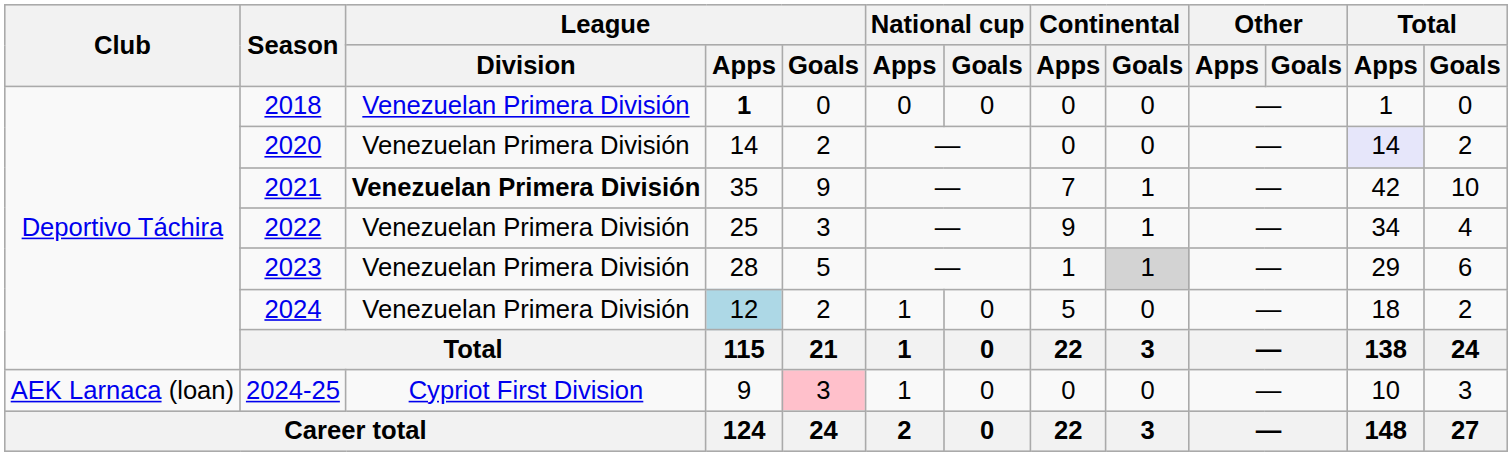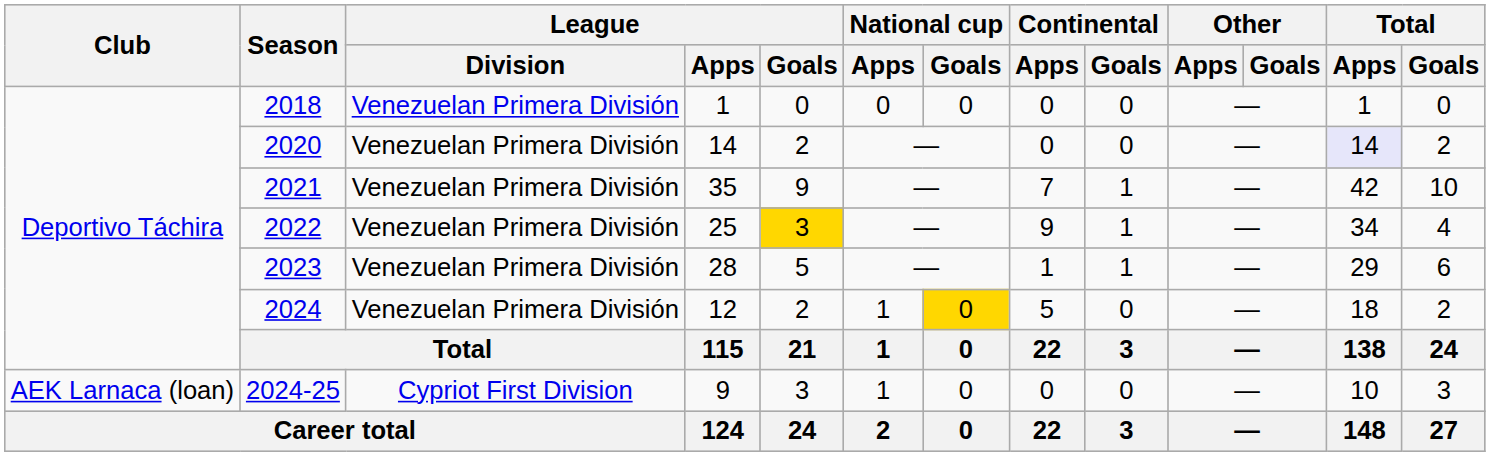(744, 106) bold -> (723, 106) normal
(526, 187) bold -> (515, 187) normal
(823, 227) no background -> (802, 227) gold background
(1148, 268) lightgrey background -> (1126, 268) no background
(744, 308) lightblue background -> (723, 308) no background
(987, 308) no background -> (966, 308) gold background
(823, 390) pink background -> (802, 390) no background
